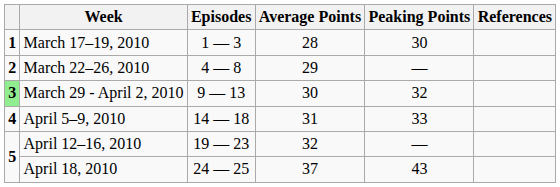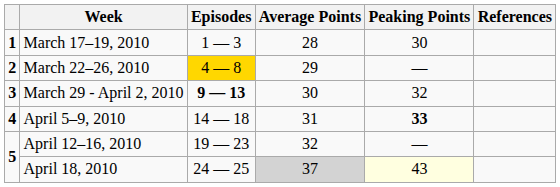(221, 67) no background -> (221, 67) gold background
(12, 93) lightgreen background -> (12, 93) no background
(221, 93) normal -> (221, 93) bold
(419, 118) normal -> (419, 118) bold
(310, 169) no background -> (310, 169) lightgrey background
(419, 169) no background -> (419, 169) lightyellow background
